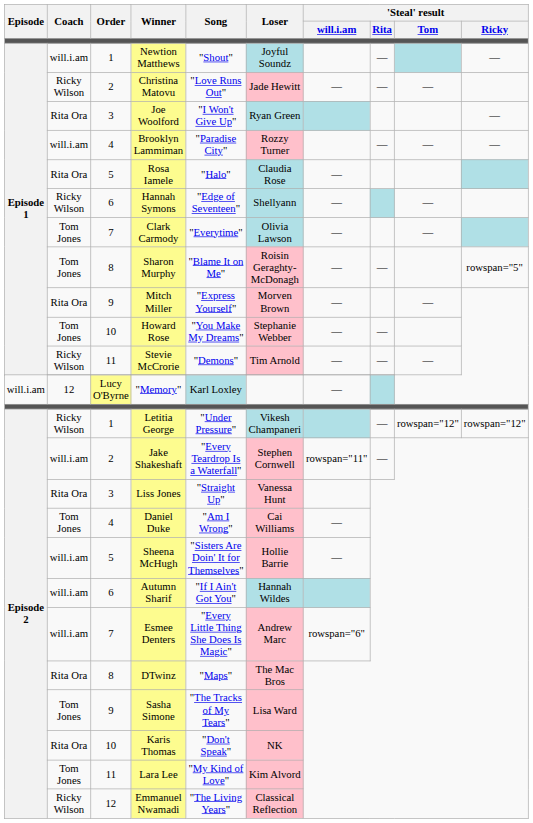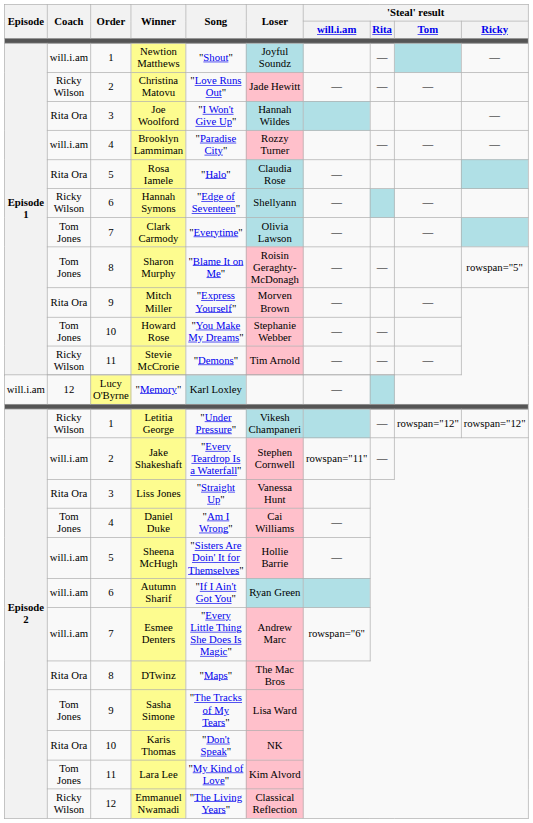(275, 116) Ryan Green -> (275, 116) Hannah Wildes
(275, 593) Hannah Wildes -> (275, 593) Ryan Green
